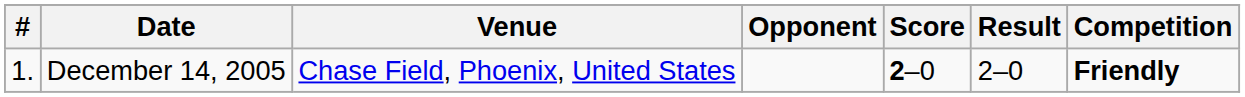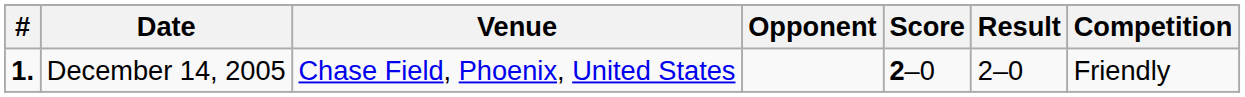(23, 70) normal -> (23, 70) bold
(1127, 70) bold -> (1122, 70) normal
